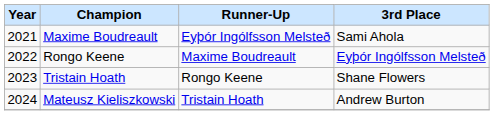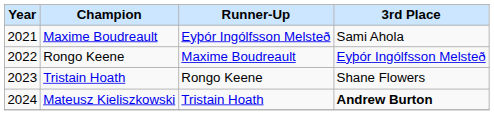(381, 99) normal -> (385, 99) bold
